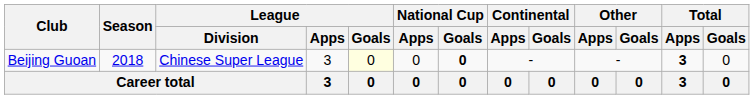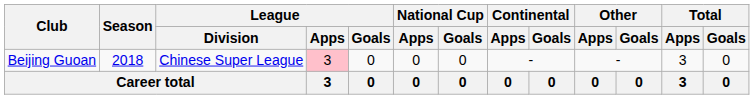(327, 60) no background -> (327, 60) pink background
(371, 60) lightyellow background -> (371, 60) no background
(463, 60) bold -> (463, 60) normal
(683, 60) bold -> (683, 60) normal
